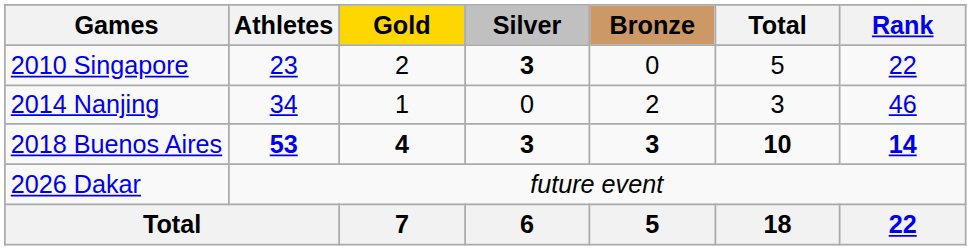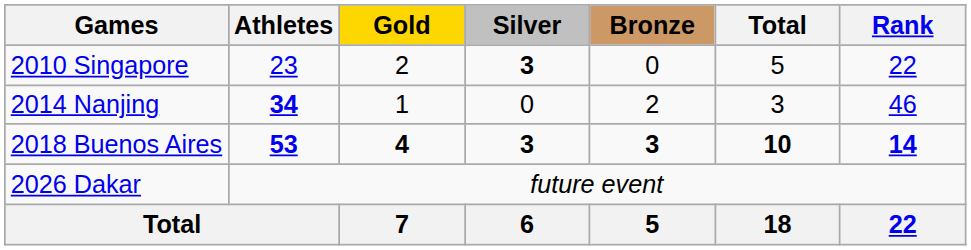(284, 105) normal -> (284, 105) bold
